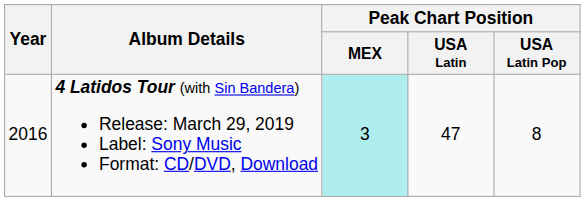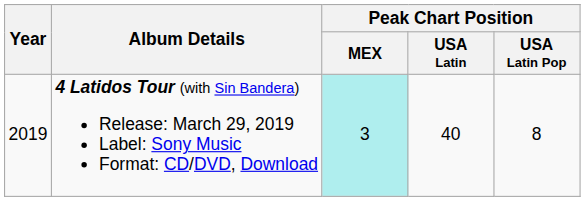(28, 135) 2016 -> (28, 135) 2019
(451, 135) 47 -> (451, 135) 40
